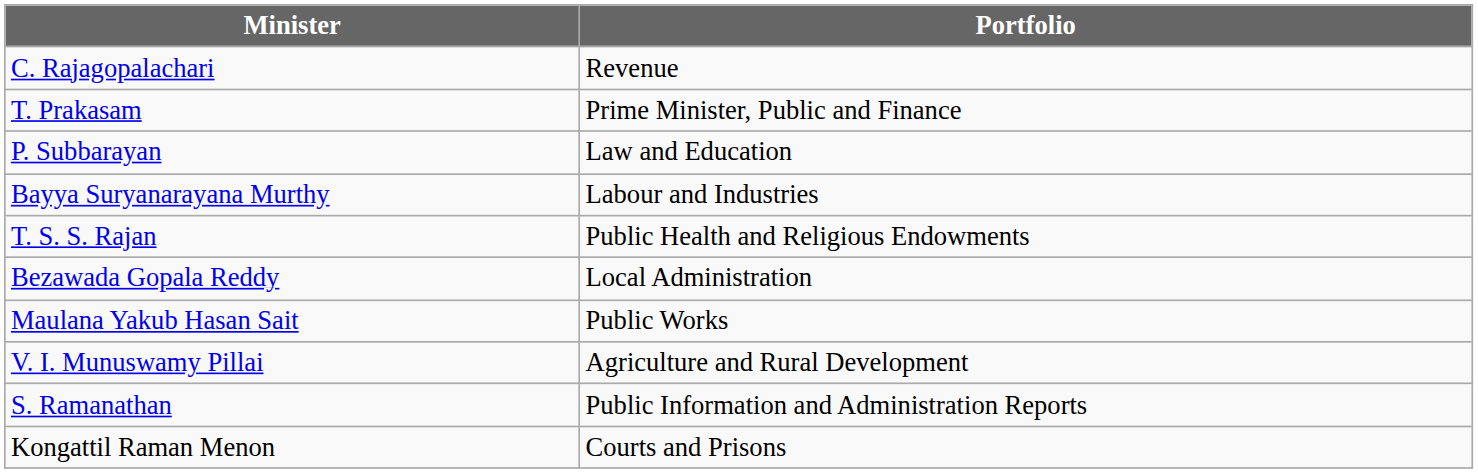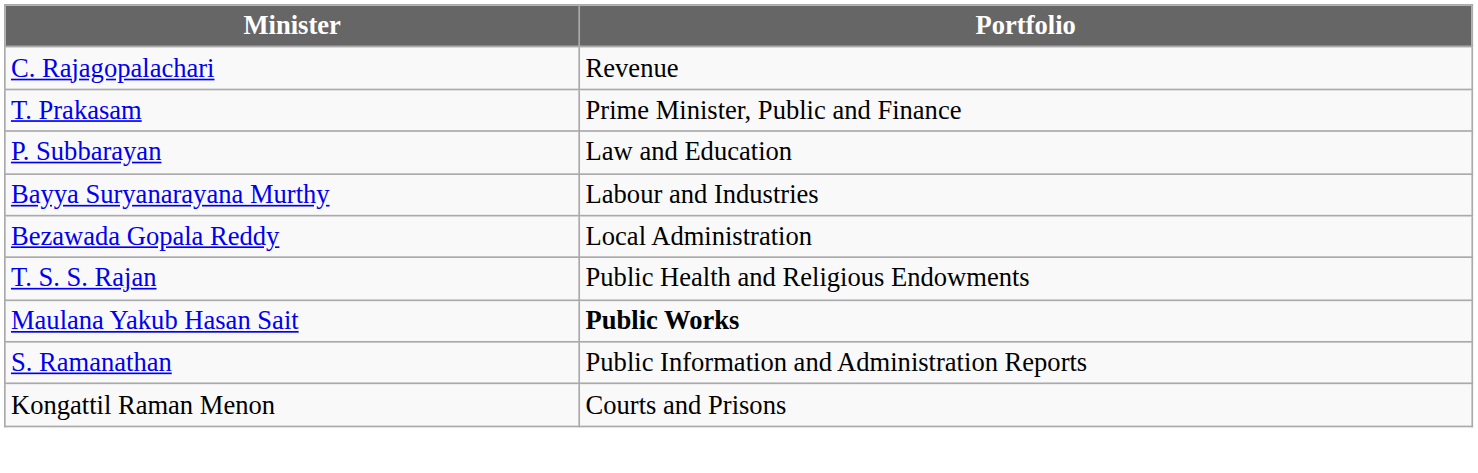rows swapped: (145, 278) <-> (84, 236)
(657, 320) normal -> (662, 320) bold
- row: (137, 362)
